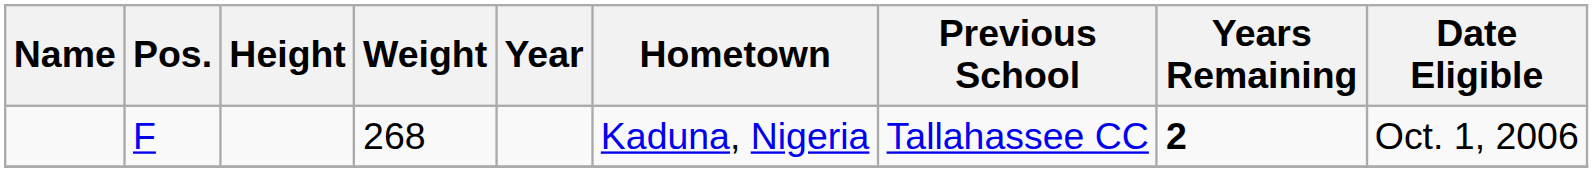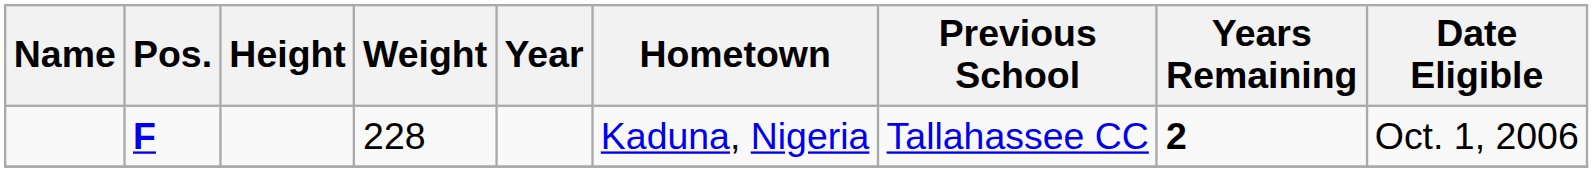(144, 135) normal -> (144, 135) bold
(394, 135) 268 -> (394, 135) 228
